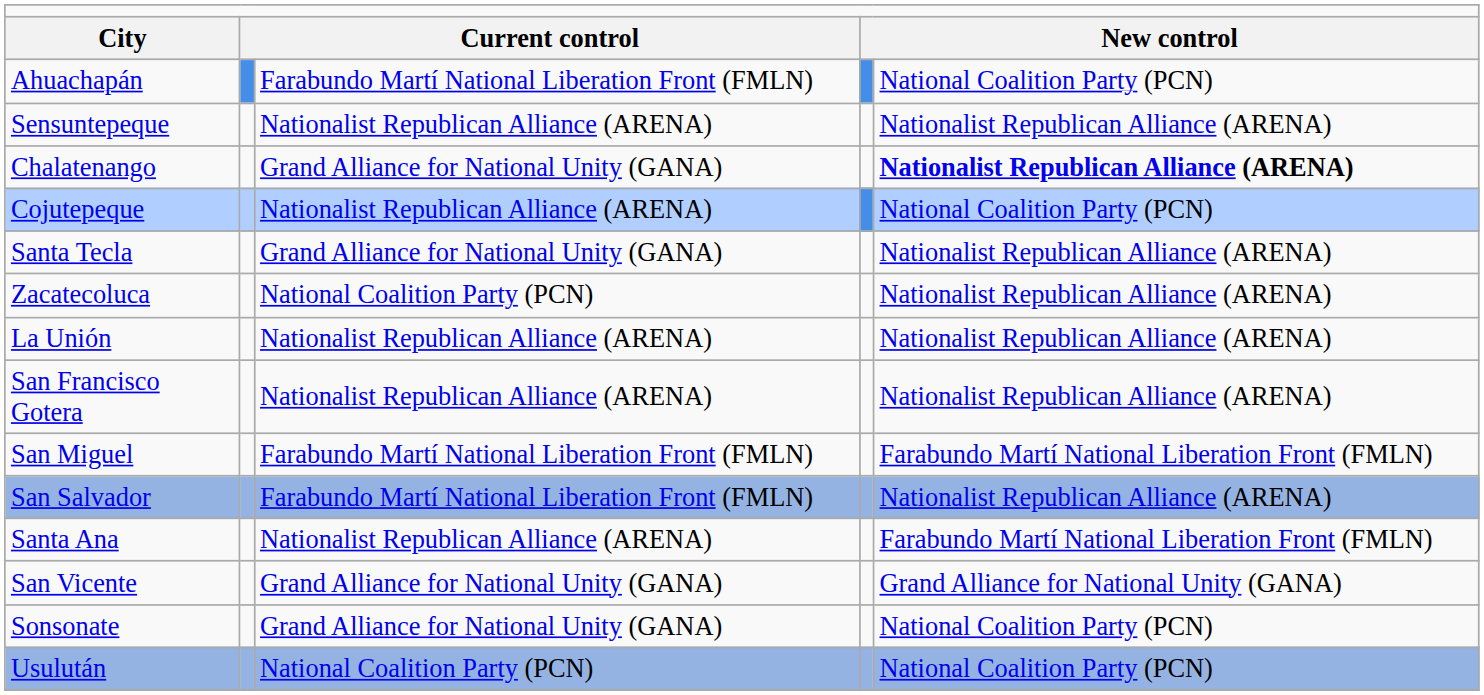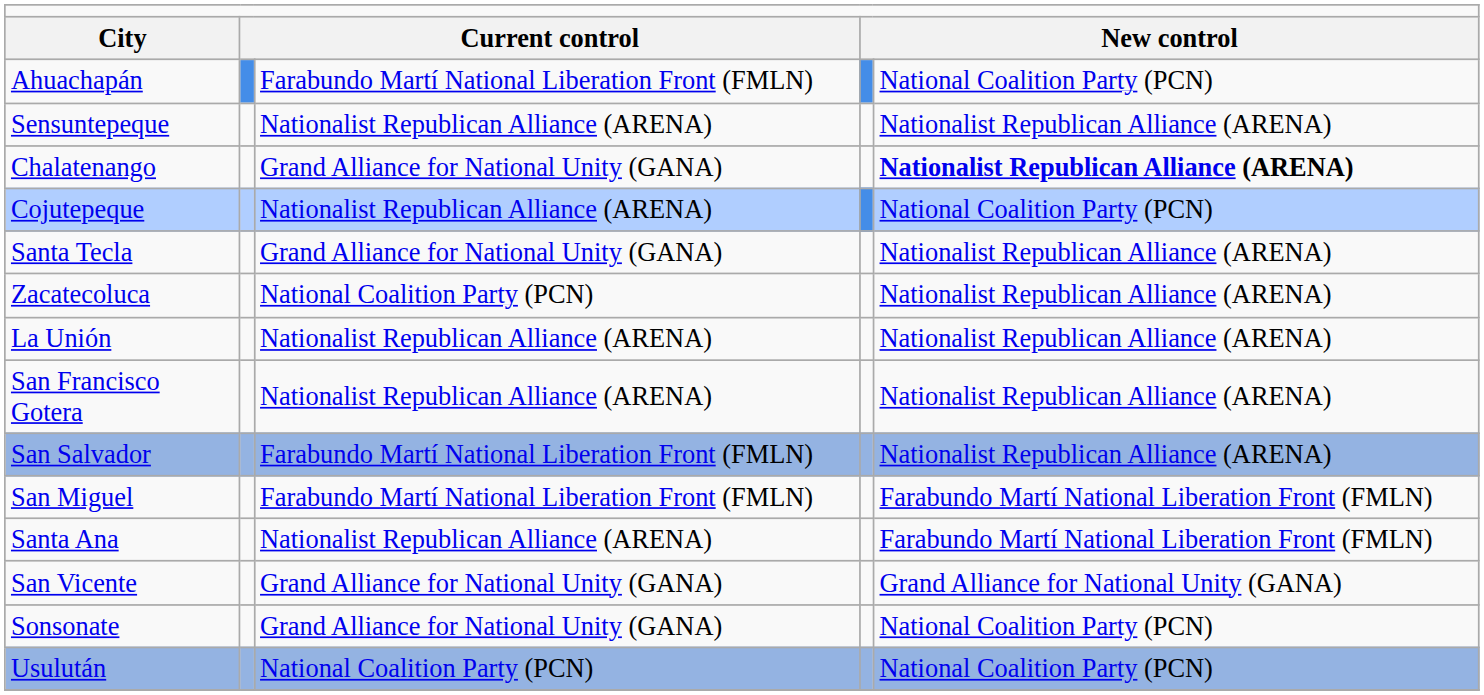rows swapped: (72, 453) <-> (81, 496)
